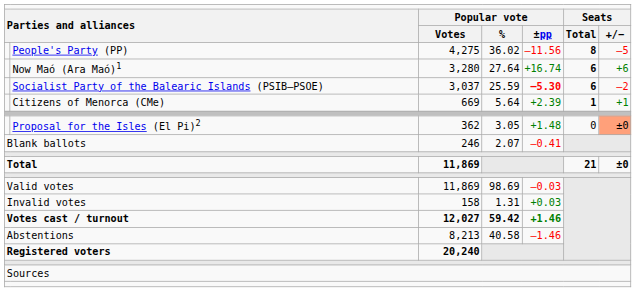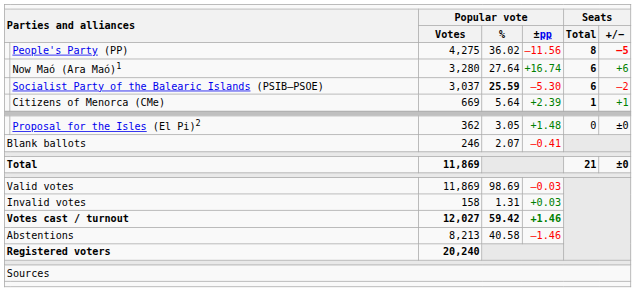(622, 51) normal -> (622, 51) bold
(504, 86) normal -> (504, 86) bold
(546, 86) bold -> (546, 86) normal
(622, 125) lightsalmon background -> (622, 125) no background
